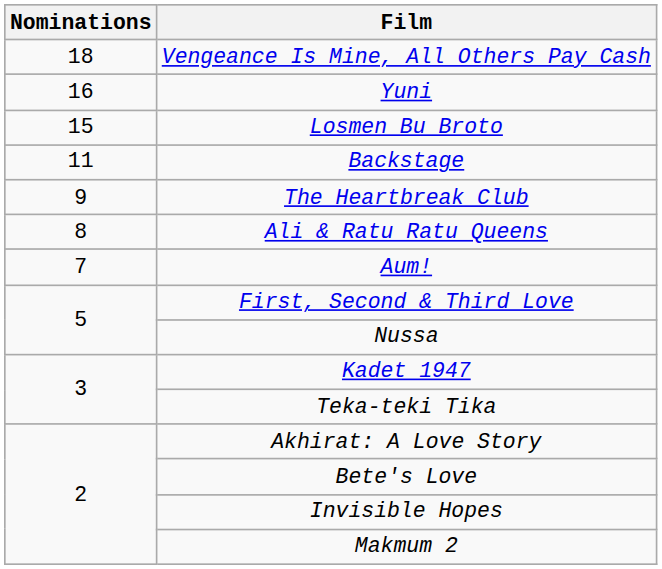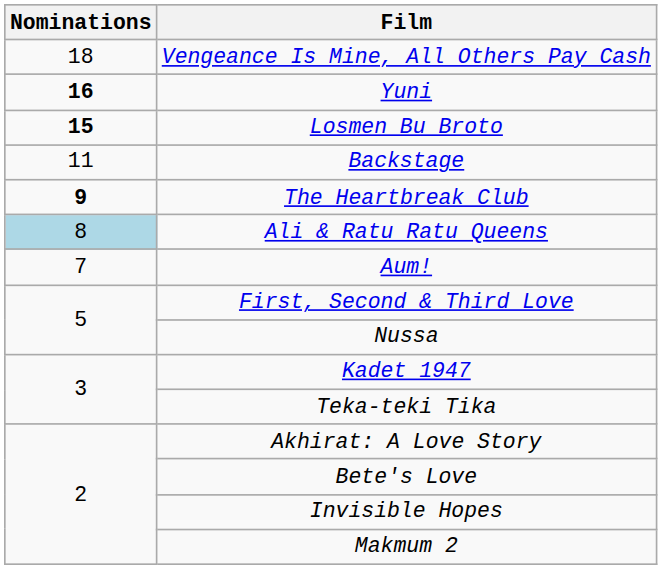(81, 92) normal -> (81, 92) bold
(81, 127) normal -> (81, 127) bold
(81, 197) normal -> (81, 197) bold
(81, 232) no background -> (81, 232) lightblue background
